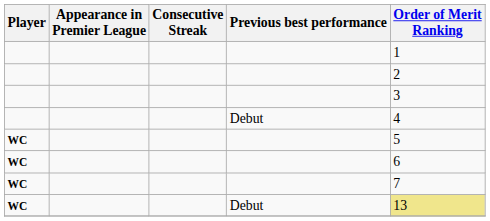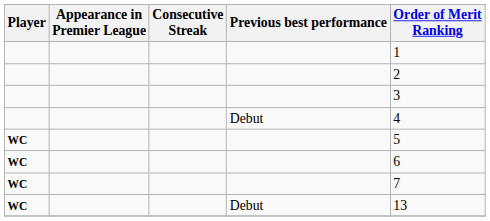(400, 205) khaki background -> (400, 205) no background
